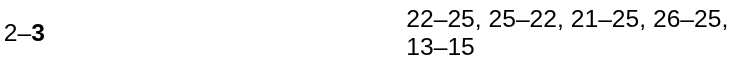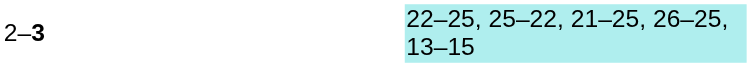(567, 33) no background -> (567, 33) paleturquoise background
